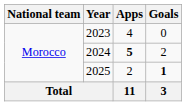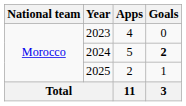(130, 52) bold -> (130, 52) normal
(164, 52) normal -> (164, 52) bold
(164, 71) bold -> (164, 71) normal
